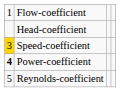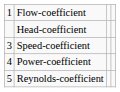(9, 45) gold background -> (9, 45) no background
(9, 62) bold -> (9, 62) normal
